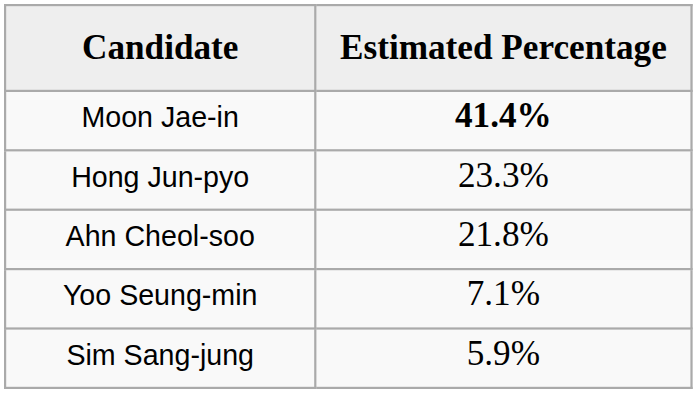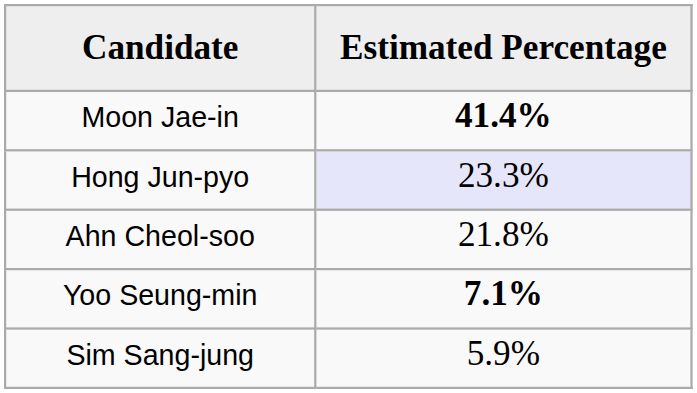(503, 174) no background -> (503, 174) lavender background
(503, 293) normal -> (503, 293) bold
